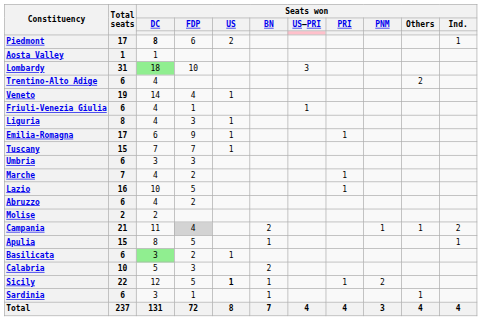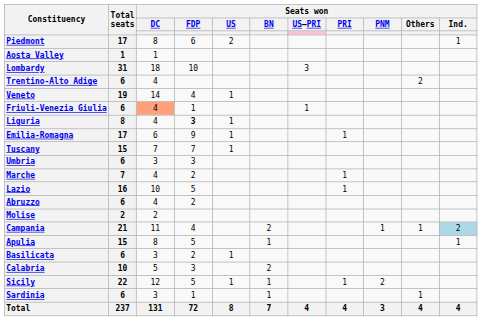(155, 41) bold -> (155, 41) normal
(155, 68) lightgreen background -> (155, 68) no background
(155, 108) no background -> (155, 108) lightsalmon background
(193, 121) normal -> (193, 121) bold
(193, 228) lightgrey background -> (193, 228) no background
(458, 228) no background -> (458, 228) lightblue background
(155, 255) lightgreen background -> (155, 255) no background
(231, 282) bold -> (231, 282) normal
